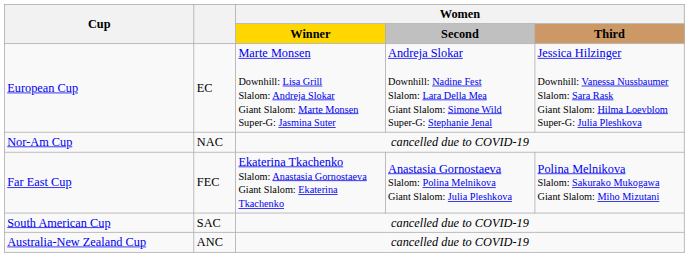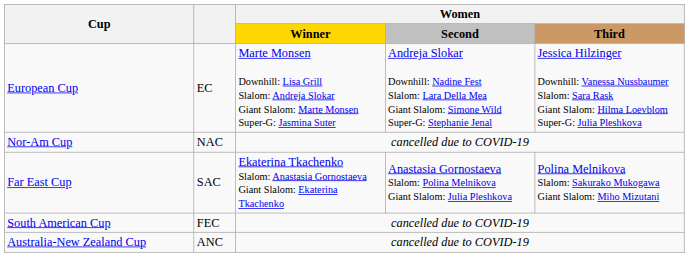(208, 182) FEC -> (209, 182) SAC
(209, 222) SAC -> (208, 222) FEC
